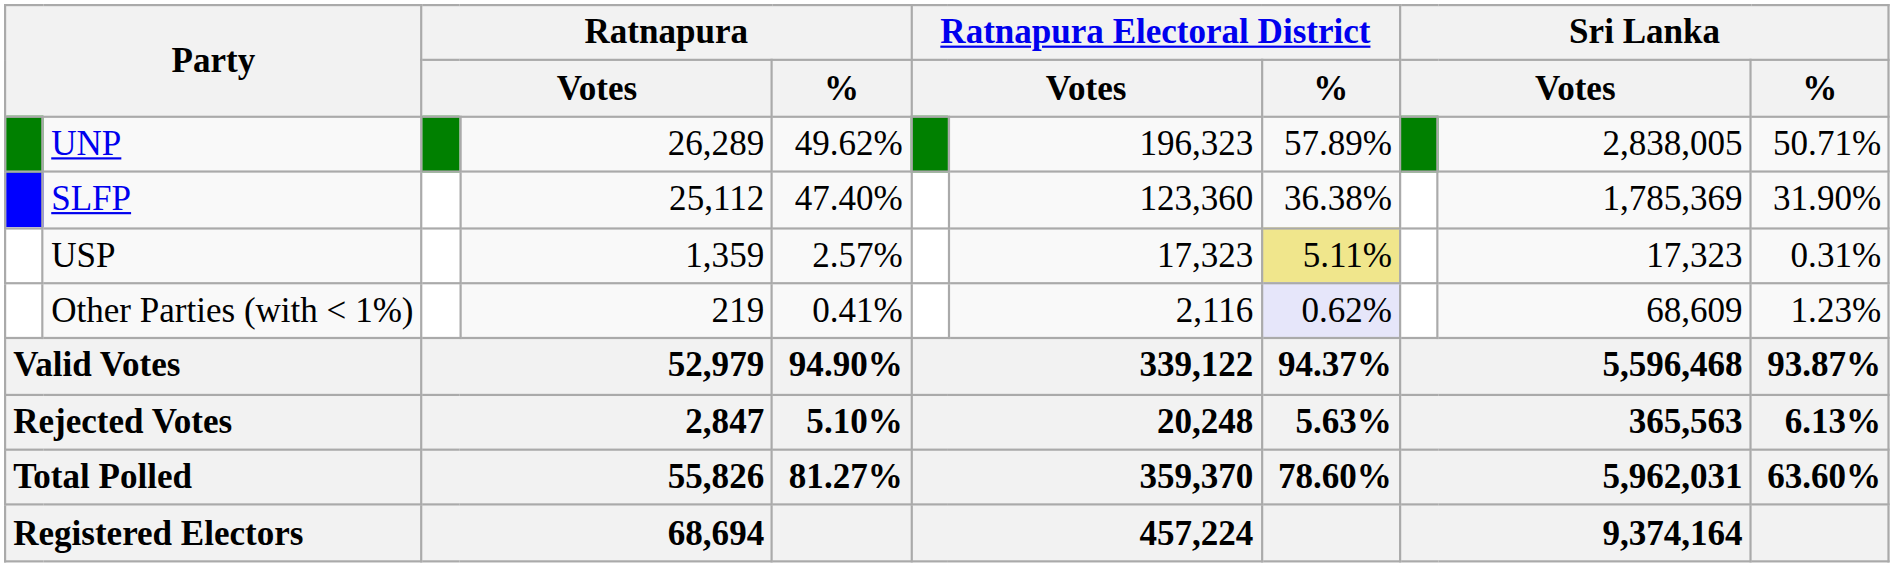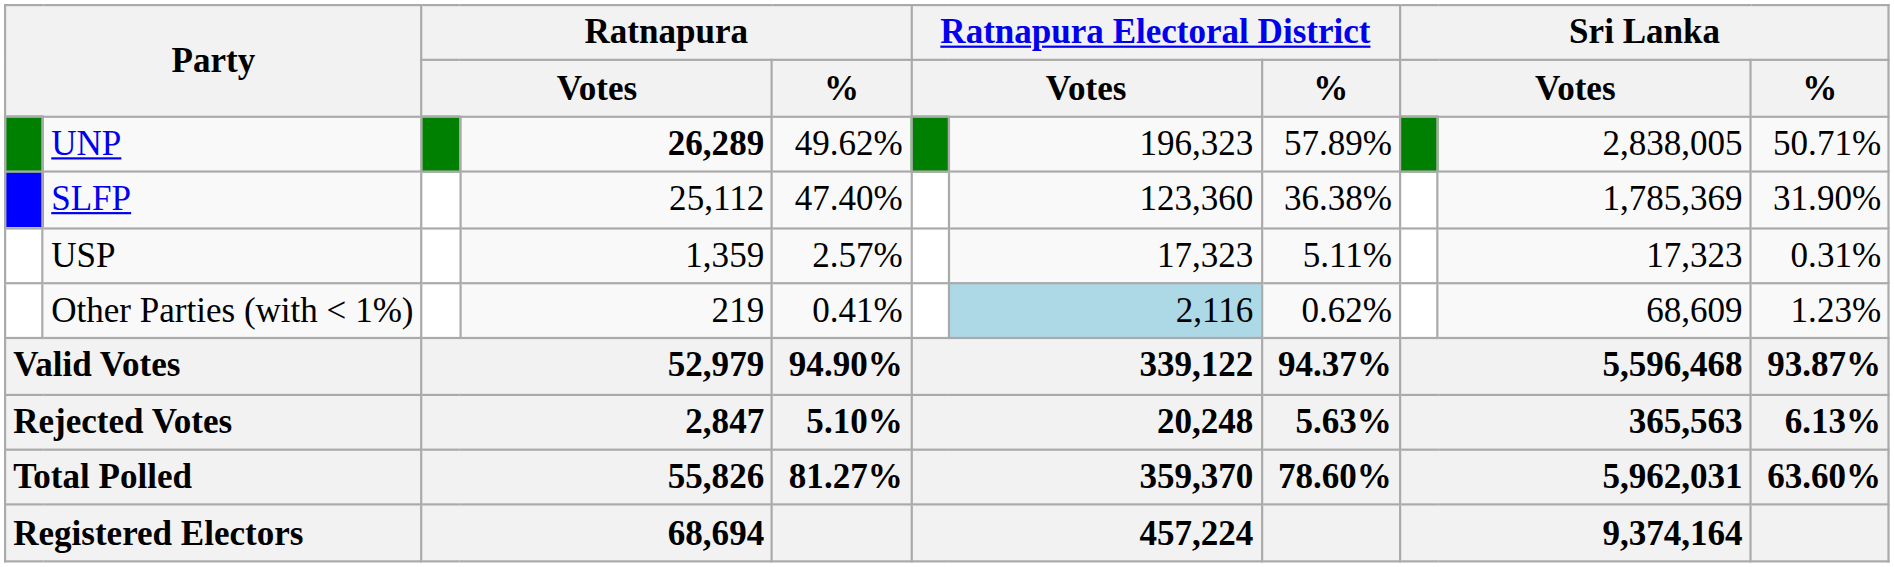(716, 143) normal -> (716, 143) bold
(1347, 254) khaki background -> (1347, 254) no background
(1215, 310) no background -> (1215, 310) lightblue background
(1347, 310) lavender background -> (1347, 310) no background
